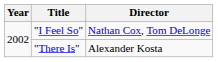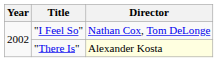(125, 48) no background -> (125, 48) lightyellow background
